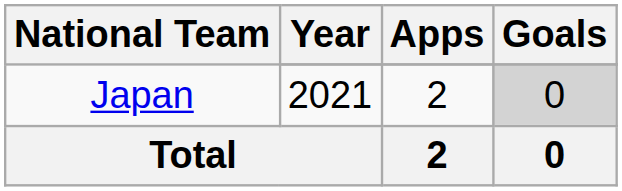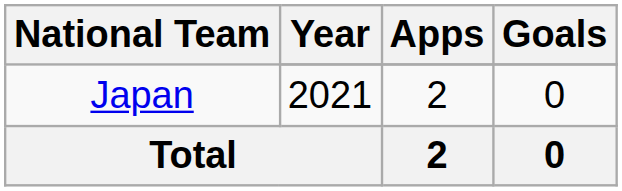(555, 94) lightgrey background -> (555, 94) no background
